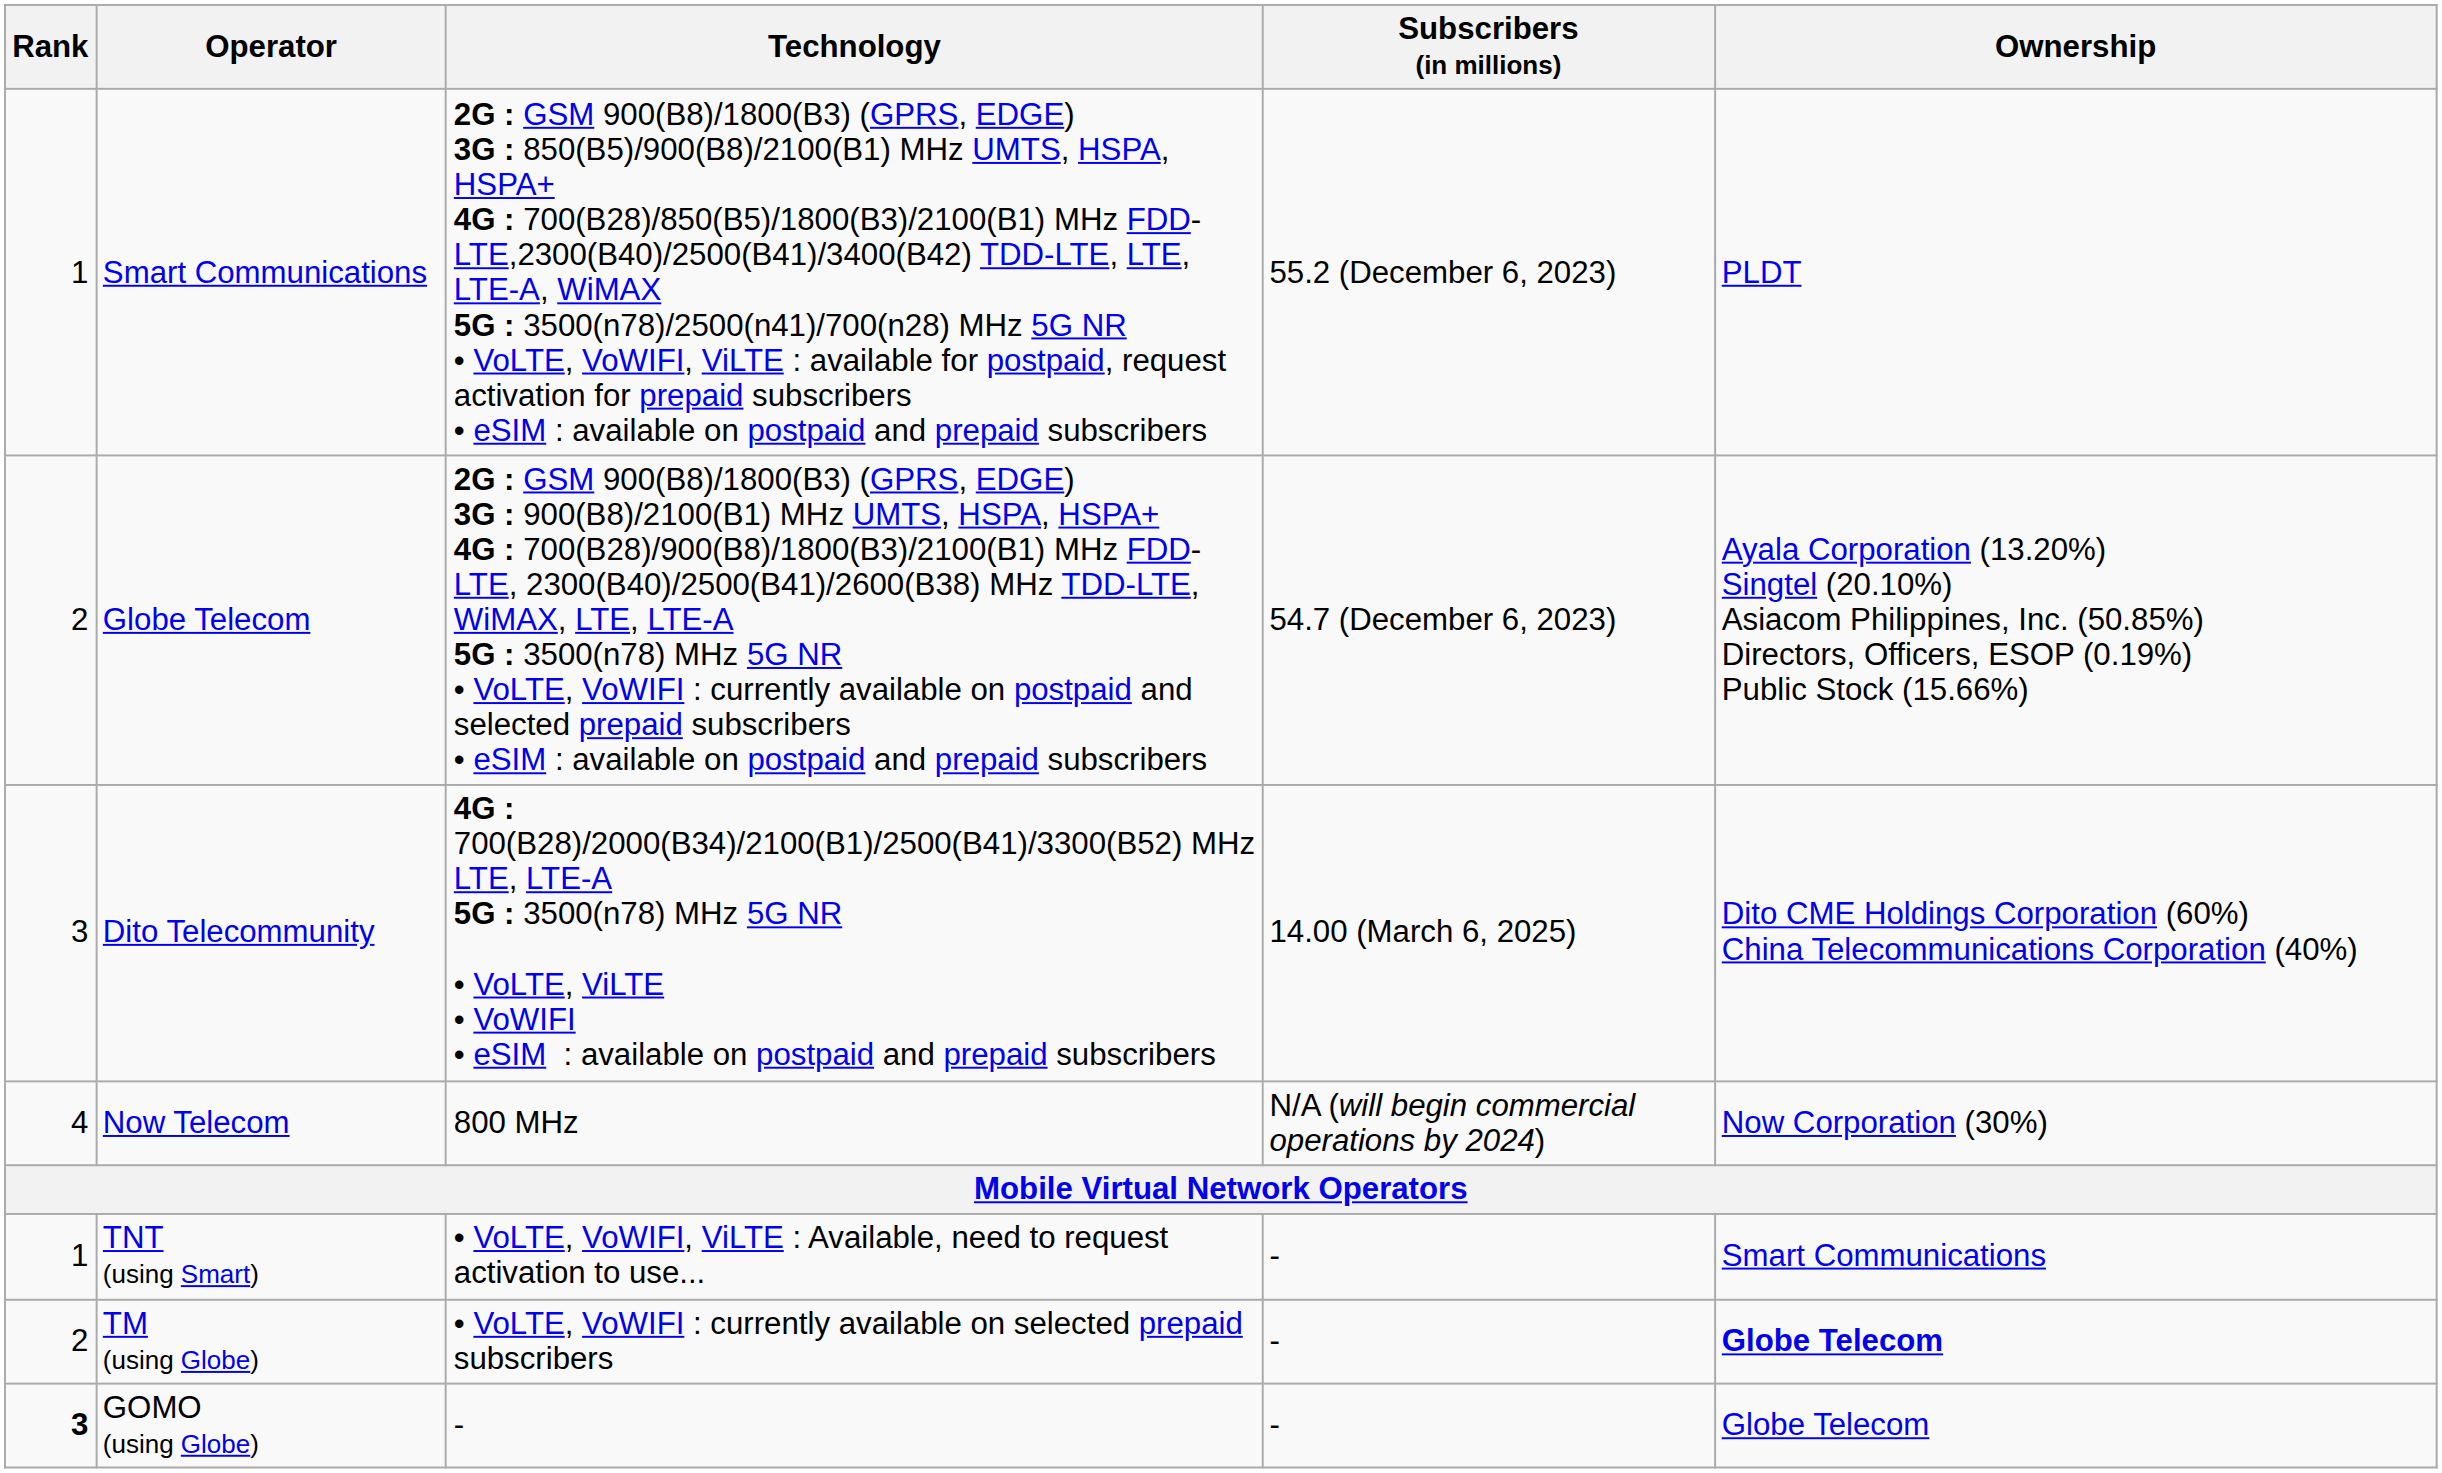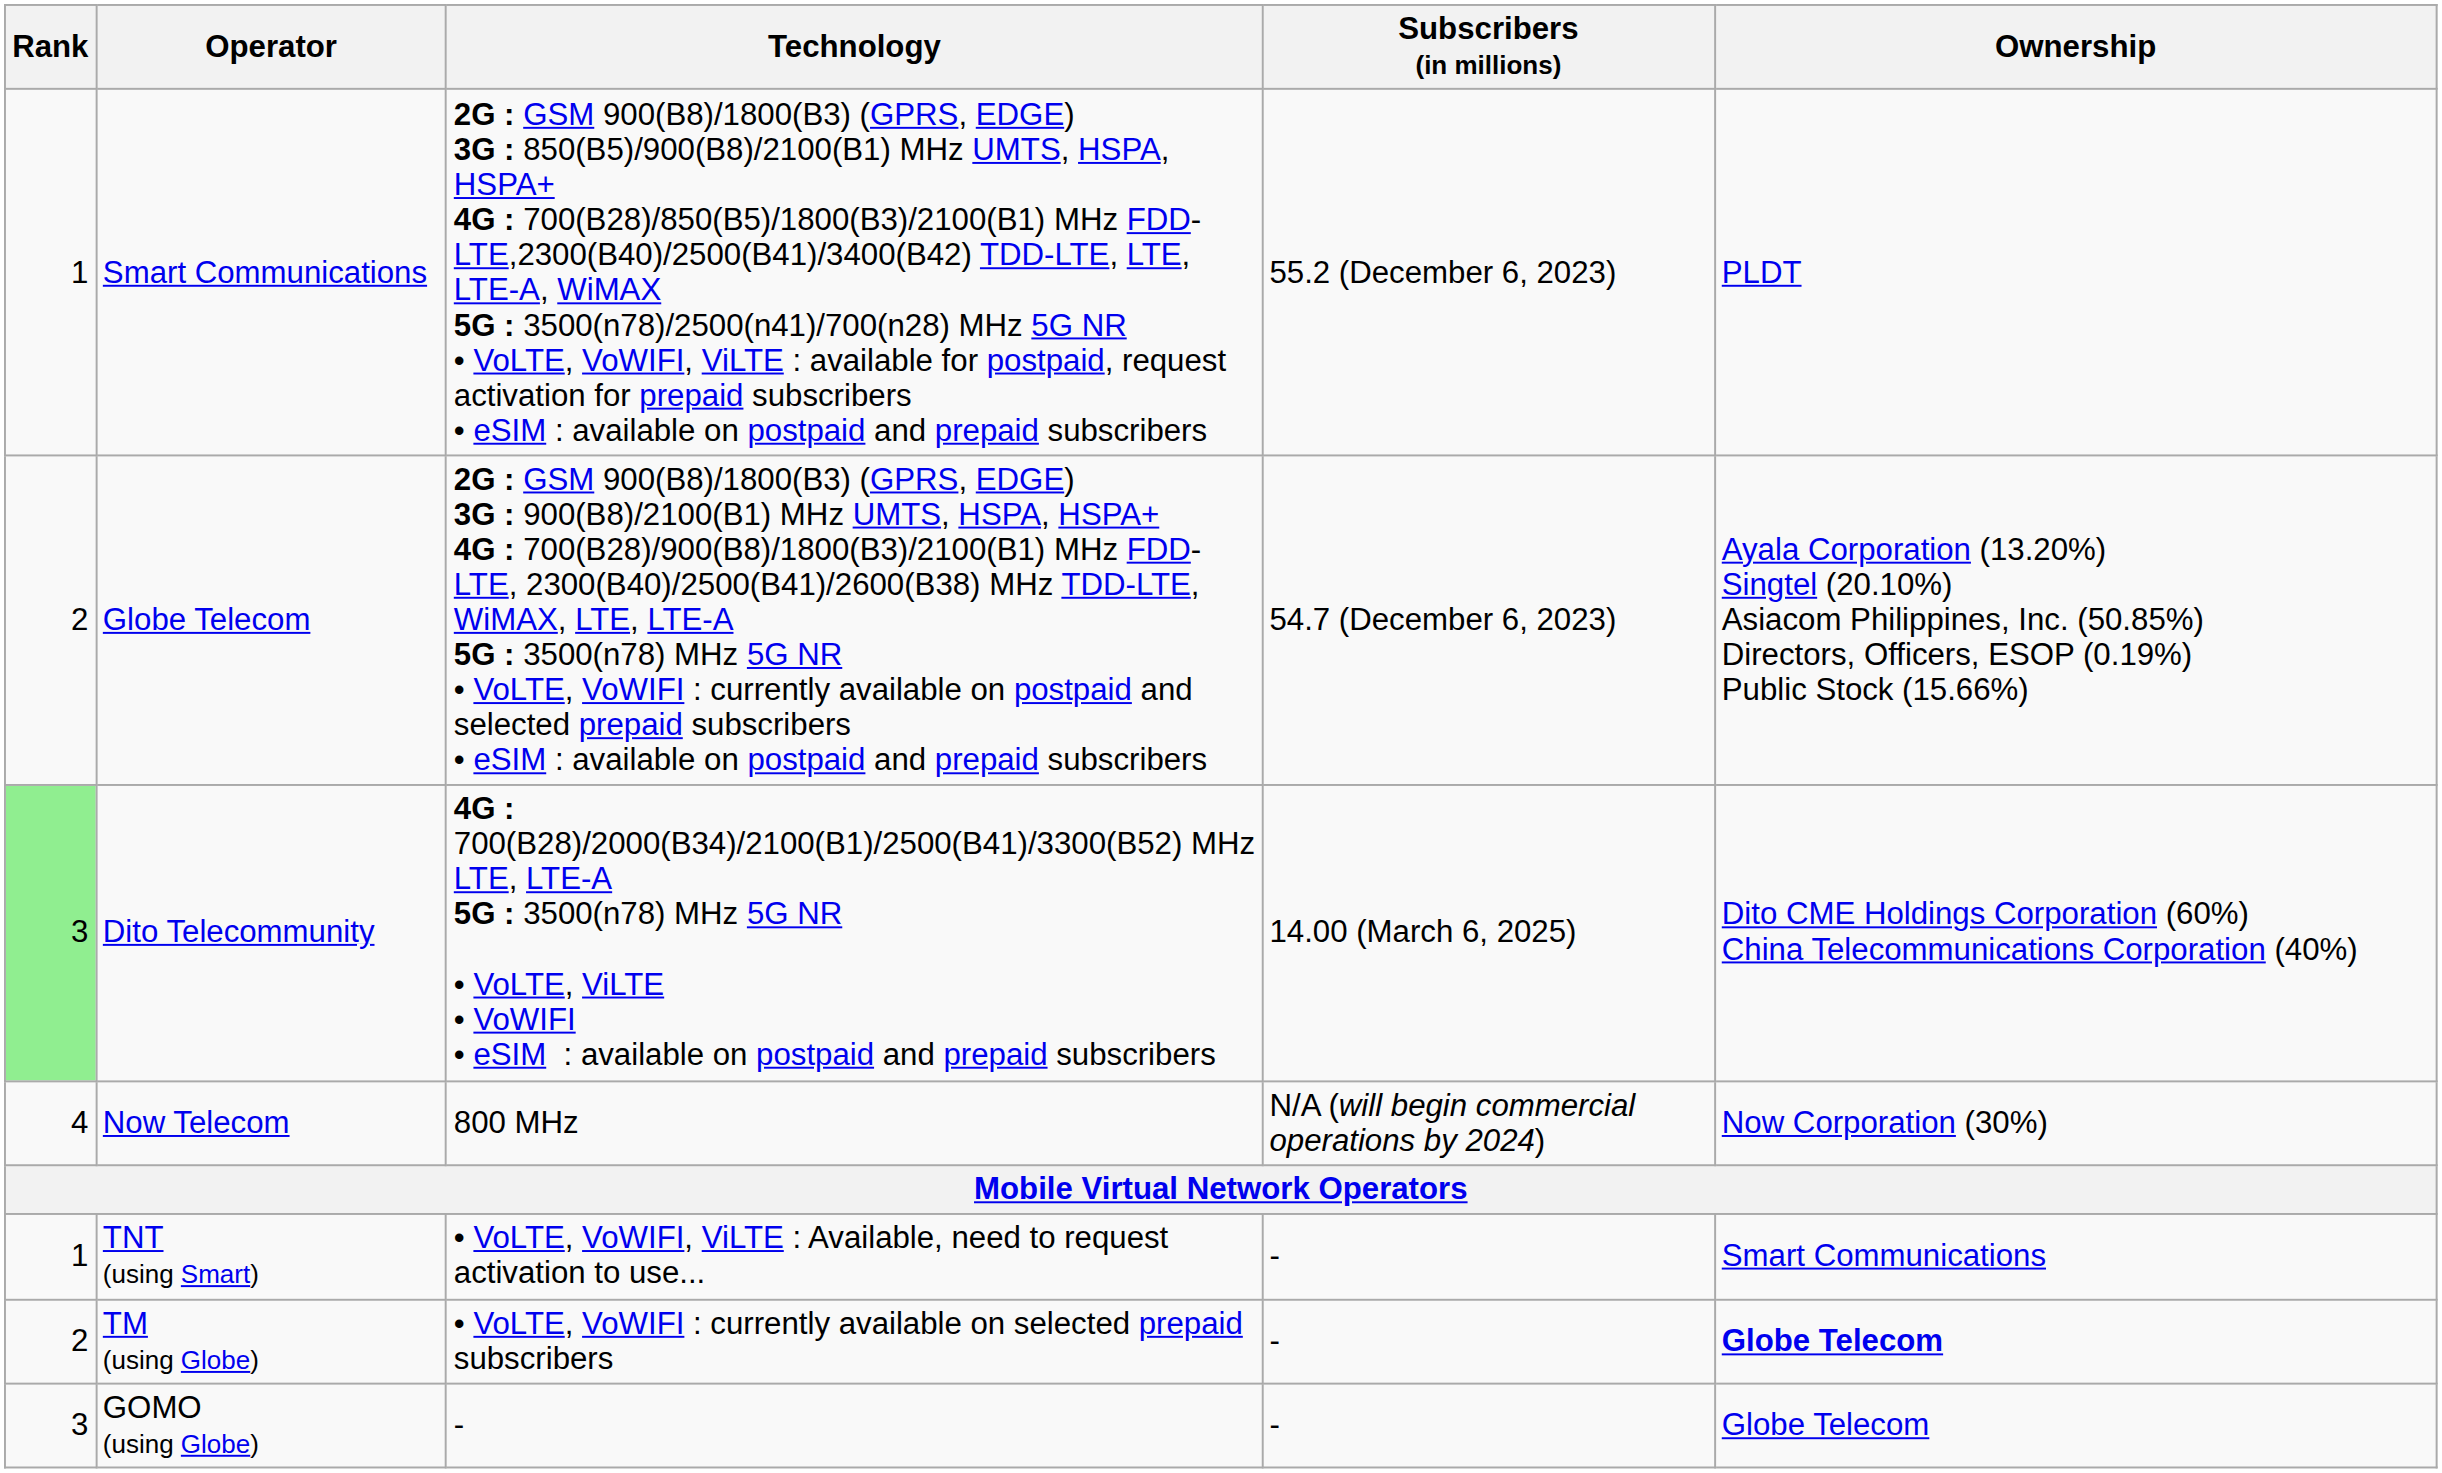(80, 932) no background -> (80, 932) lightgreen background
(80, 1425) bold -> (80, 1425) normal
